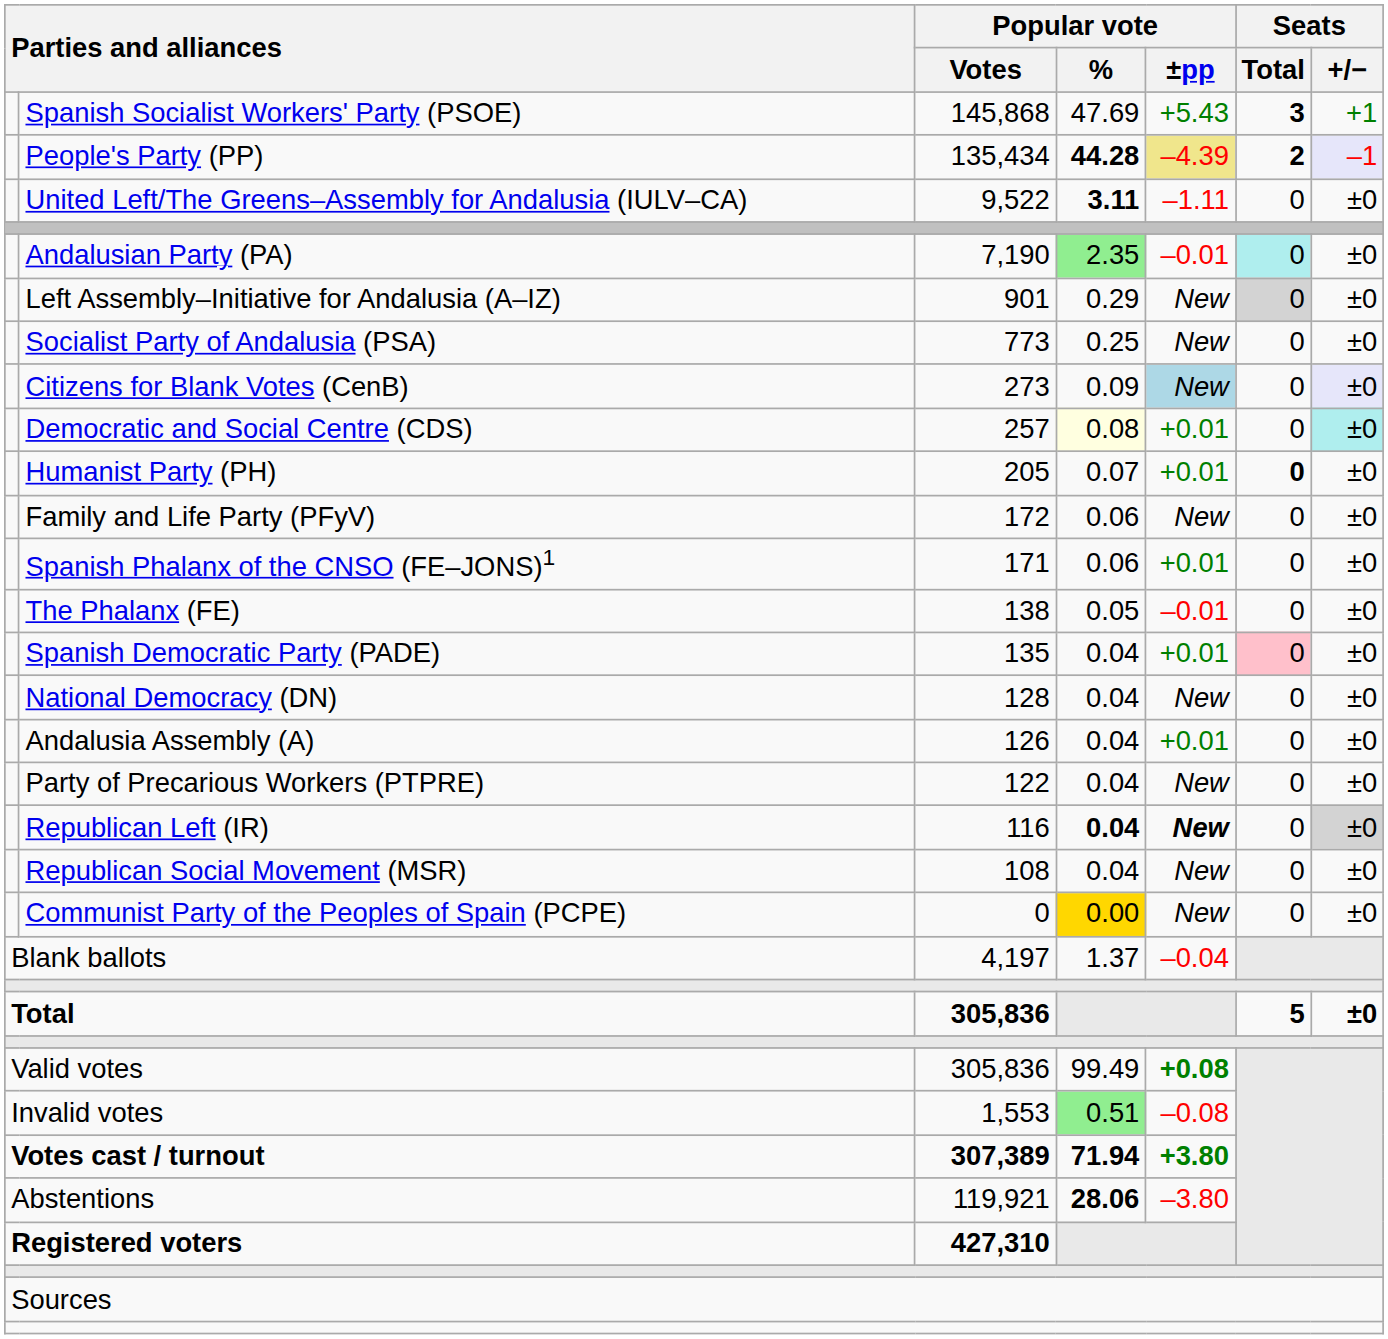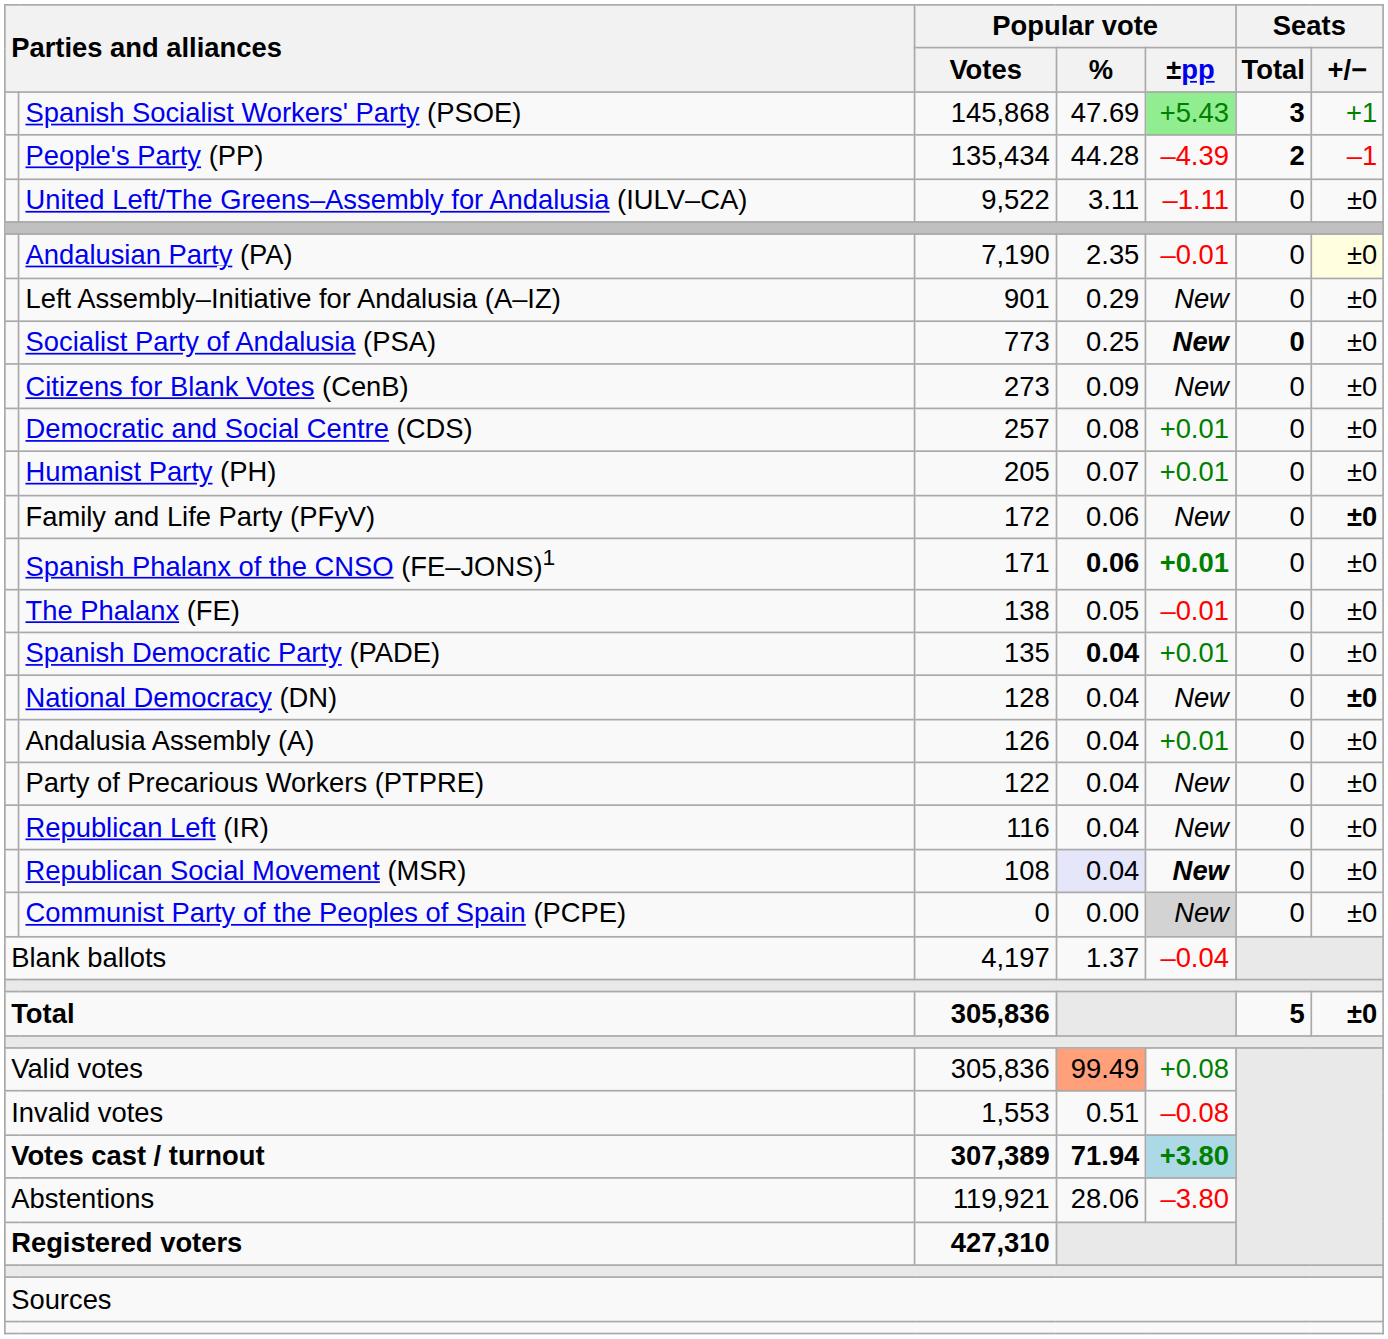(1194, 112) no background -> (1194, 112) lightgreen background
(1105, 156) bold -> (1105, 156) normal
(1195, 156) khaki background -> (1195, 156) no background
(1362, 156) lavender background -> (1362, 156) no background
(1113, 199) bold -> (1114, 199) normal
(1113, 255) lightgreen background -> (1113, 255) no background
(1297, 255) paleturquoise background -> (1297, 255) no background
(1362, 255) no background -> (1362, 255) lightyellow background
(1297, 299) lightgrey background -> (1297, 299) no background
(1202, 342) normal -> (1201, 342) bold
(1297, 342) normal -> (1297, 342) bold
(1202, 385) lightblue background -> (1202, 385) no background
(1362, 385) lavender background -> (1362, 385) no background
(1113, 429) lightyellow background -> (1113, 429) no background
(1362, 429) paleturquoise background -> (1362, 429) no background
(1297, 472) bold -> (1297, 472) normal
(1362, 516) normal -> (1362, 516) bold
(1113, 563) normal -> (1113, 563) bold
(1194, 563) normal -> (1194, 563) bold
(1113, 653) normal -> (1113, 653) bold
(1297, 653) pink background -> (1297, 653) no background
(1362, 697) normal -> (1362, 697) bold
(1113, 827) bold -> (1113, 827) normal
(1201, 827) bold -> (1202, 827) normal
(1362, 827) lightgrey background -> (1362, 827) no background
(1113, 870) no background -> (1113, 870) lavender background
(1202, 870) normal -> (1201, 870) bold
(1113, 914) gold background -> (1113, 914) no background
(1202, 914) no background -> (1202, 914) lightgrey background
(1105, 1069) no background -> (1105, 1069) lightsalmon background
(1194, 1069) bold -> (1194, 1069) normal
(1113, 1112) lightgreen background -> (1113, 1112) no background
(1194, 1156) no background -> (1194, 1156) lightblue background
(1105, 1199) bold -> (1105, 1199) normal
